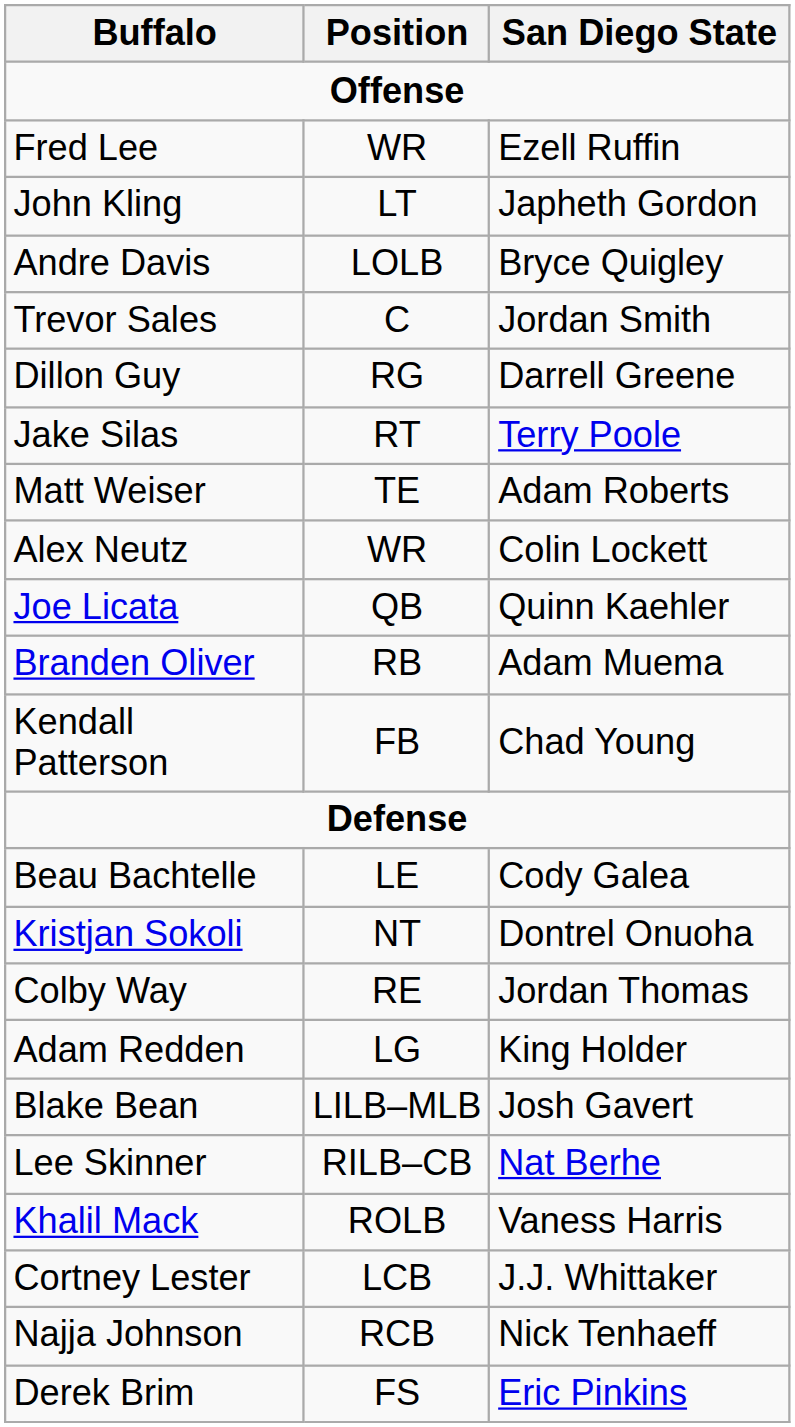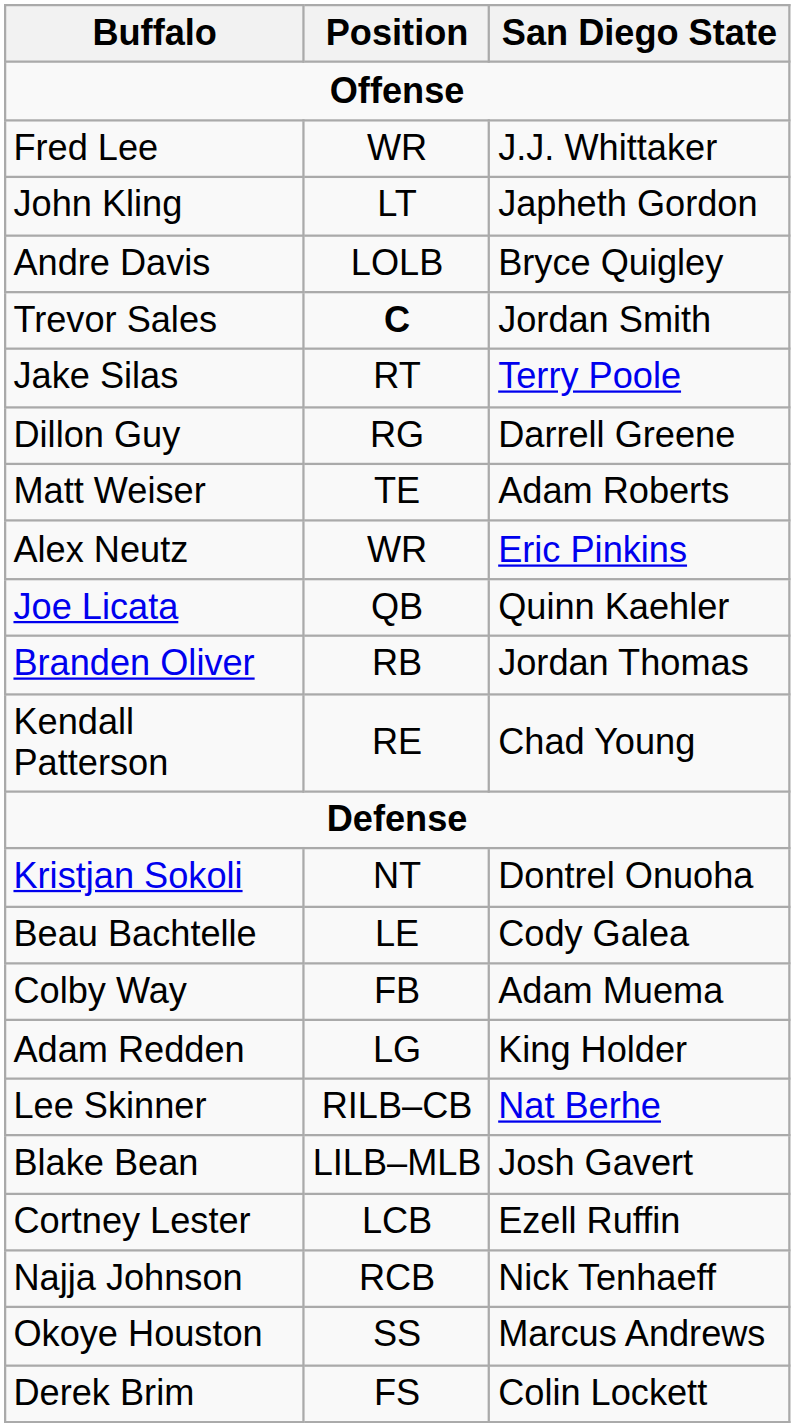(589, 147) Ezell Ruffin -> (608, 147) J.J. Whittaker
(397, 319) normal -> (397, 319) bold
rows swapped: (97, 377) <-> (96, 434)
(603, 549) Colin Lockett -> (593, 549) Eric Pinkins
(611, 663) Adam Muema -> (623, 663) Jordan Thomas
(397, 741) FB -> (397, 741) RE
rows swapped: (135, 876) <-> (128, 934)
(397, 991) RE -> (397, 991) FB
(623, 991) Jordan Thomas -> (611, 991) Adam Muema
rows swapped: (106, 1106) <-> (110, 1163)
- row: (106, 1220)
(608, 1278) J.J. Whittaker -> (589, 1220) Ezell Ruffin
+ row: (138, 1335)
(593, 1392) Eric Pinkins -> (603, 1392) Colin Lockett
